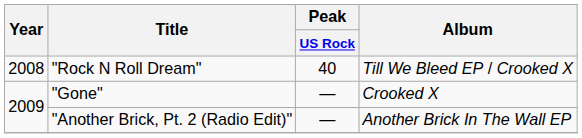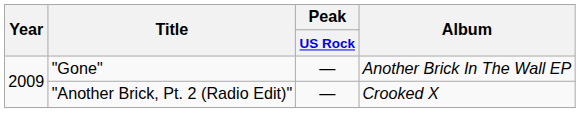- row: (127, 68)
(401, 94) Crooked X -> (467, 68) Another Brick In The Wall EP
(467, 119) Another Brick In The Wall EP -> (401, 94) Crooked X
